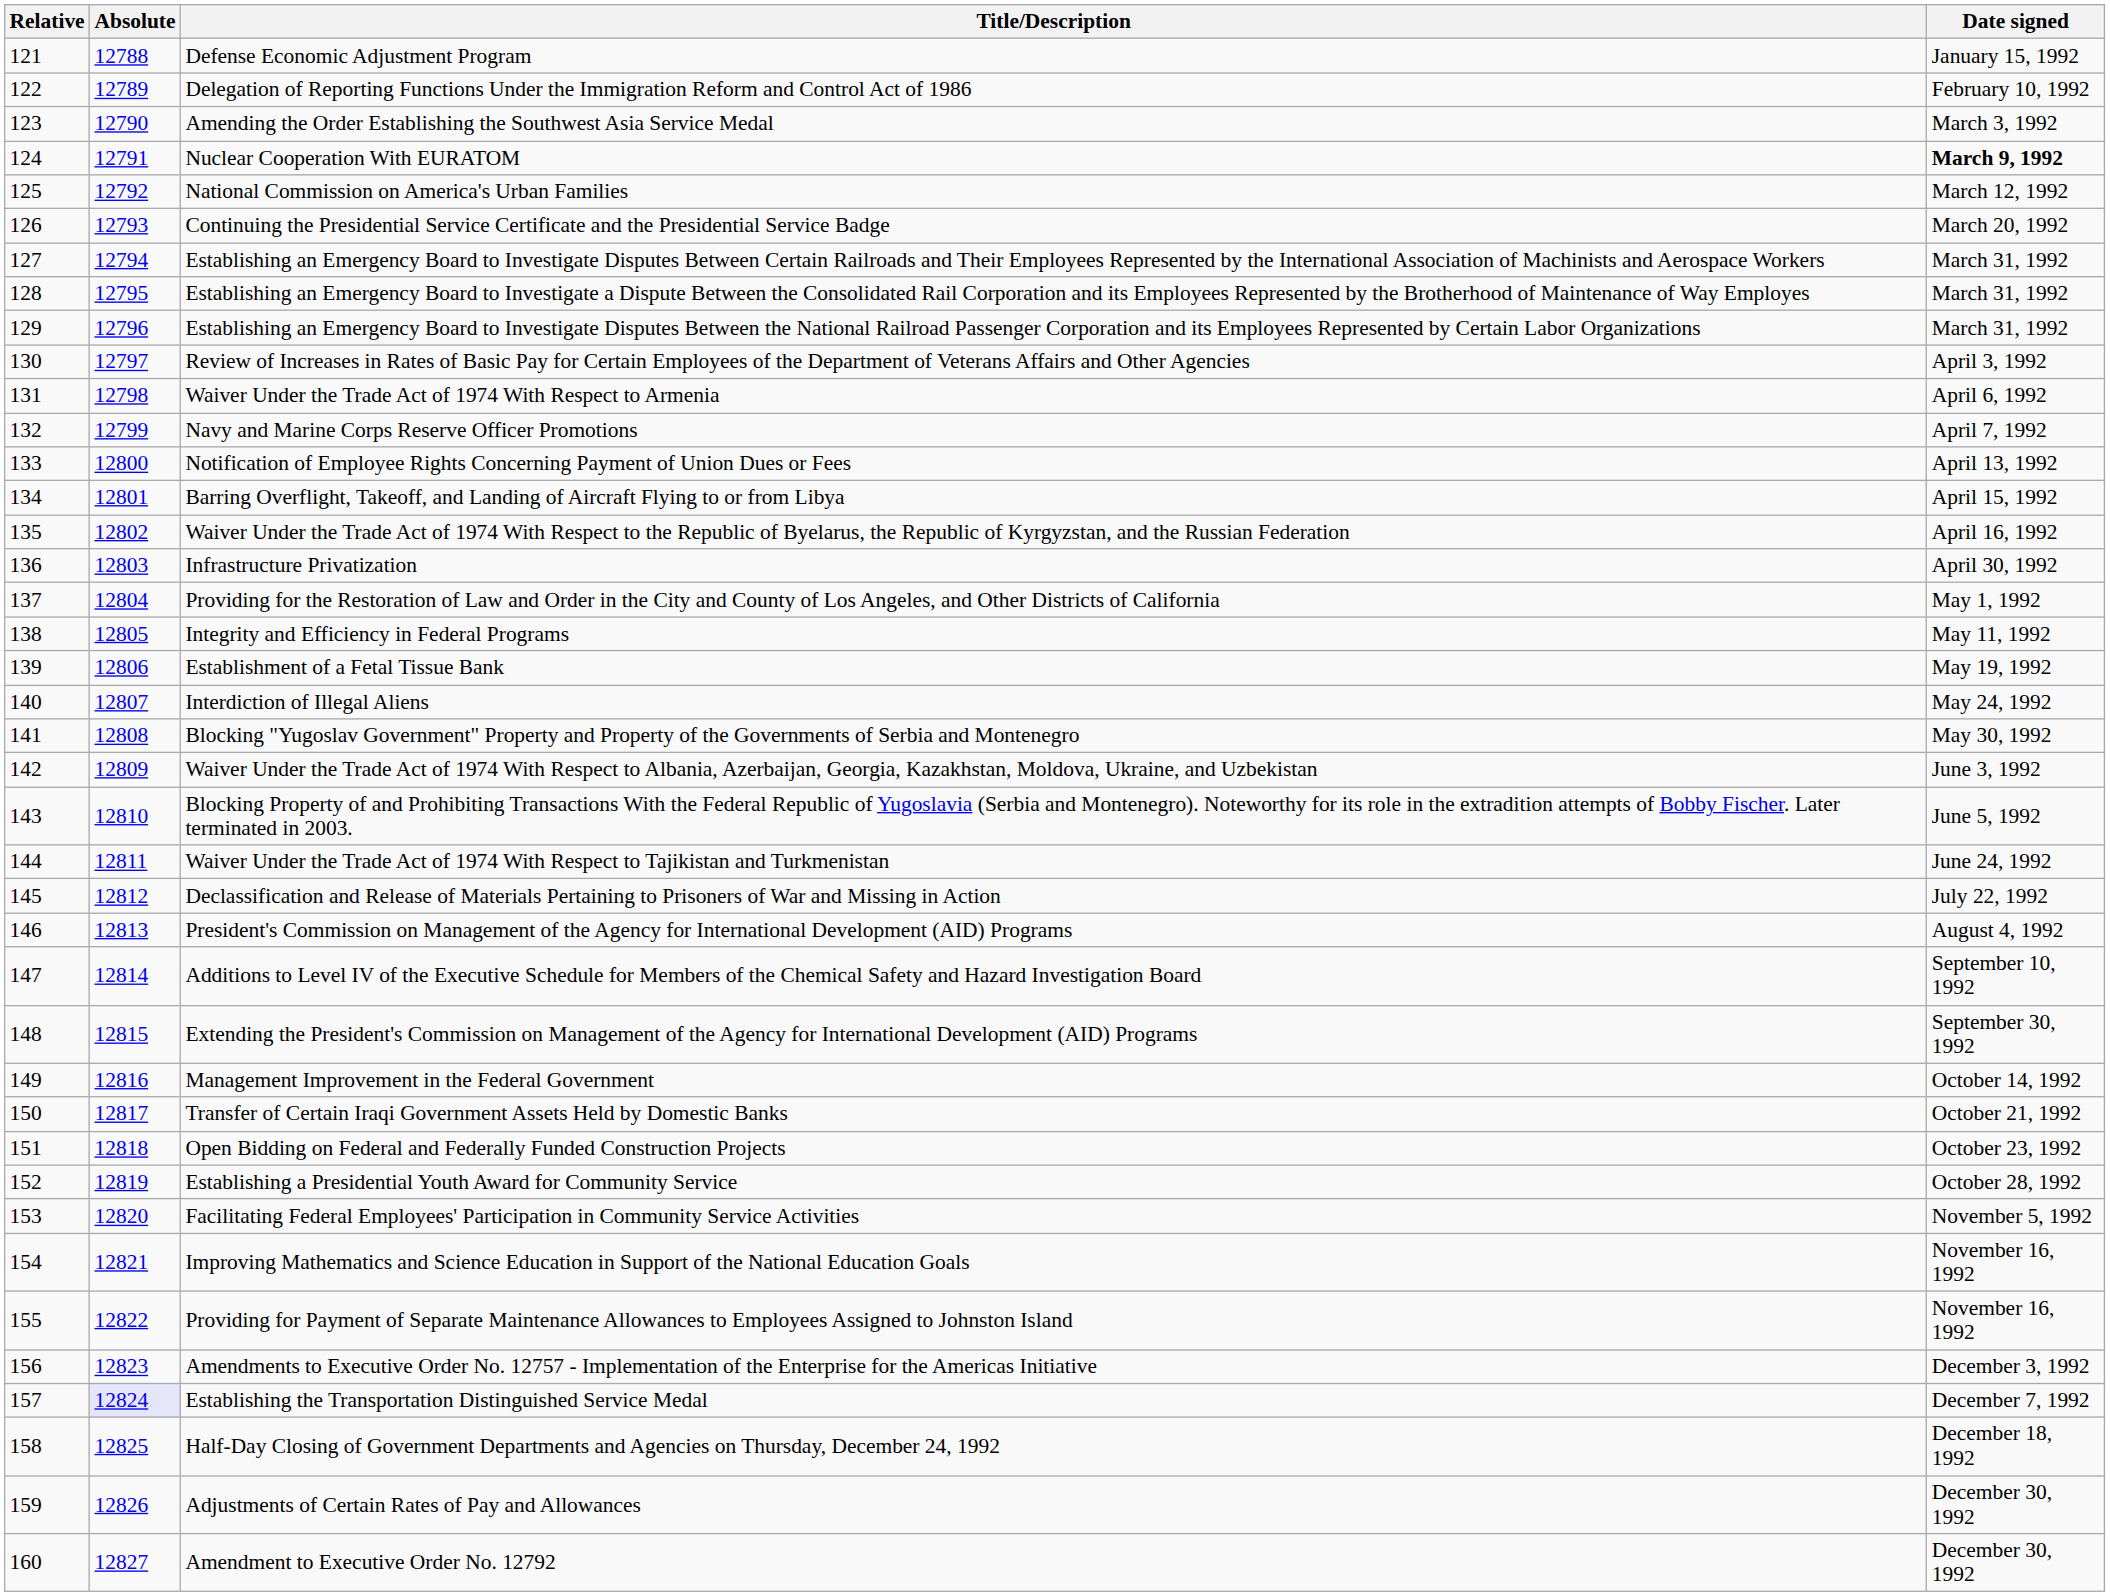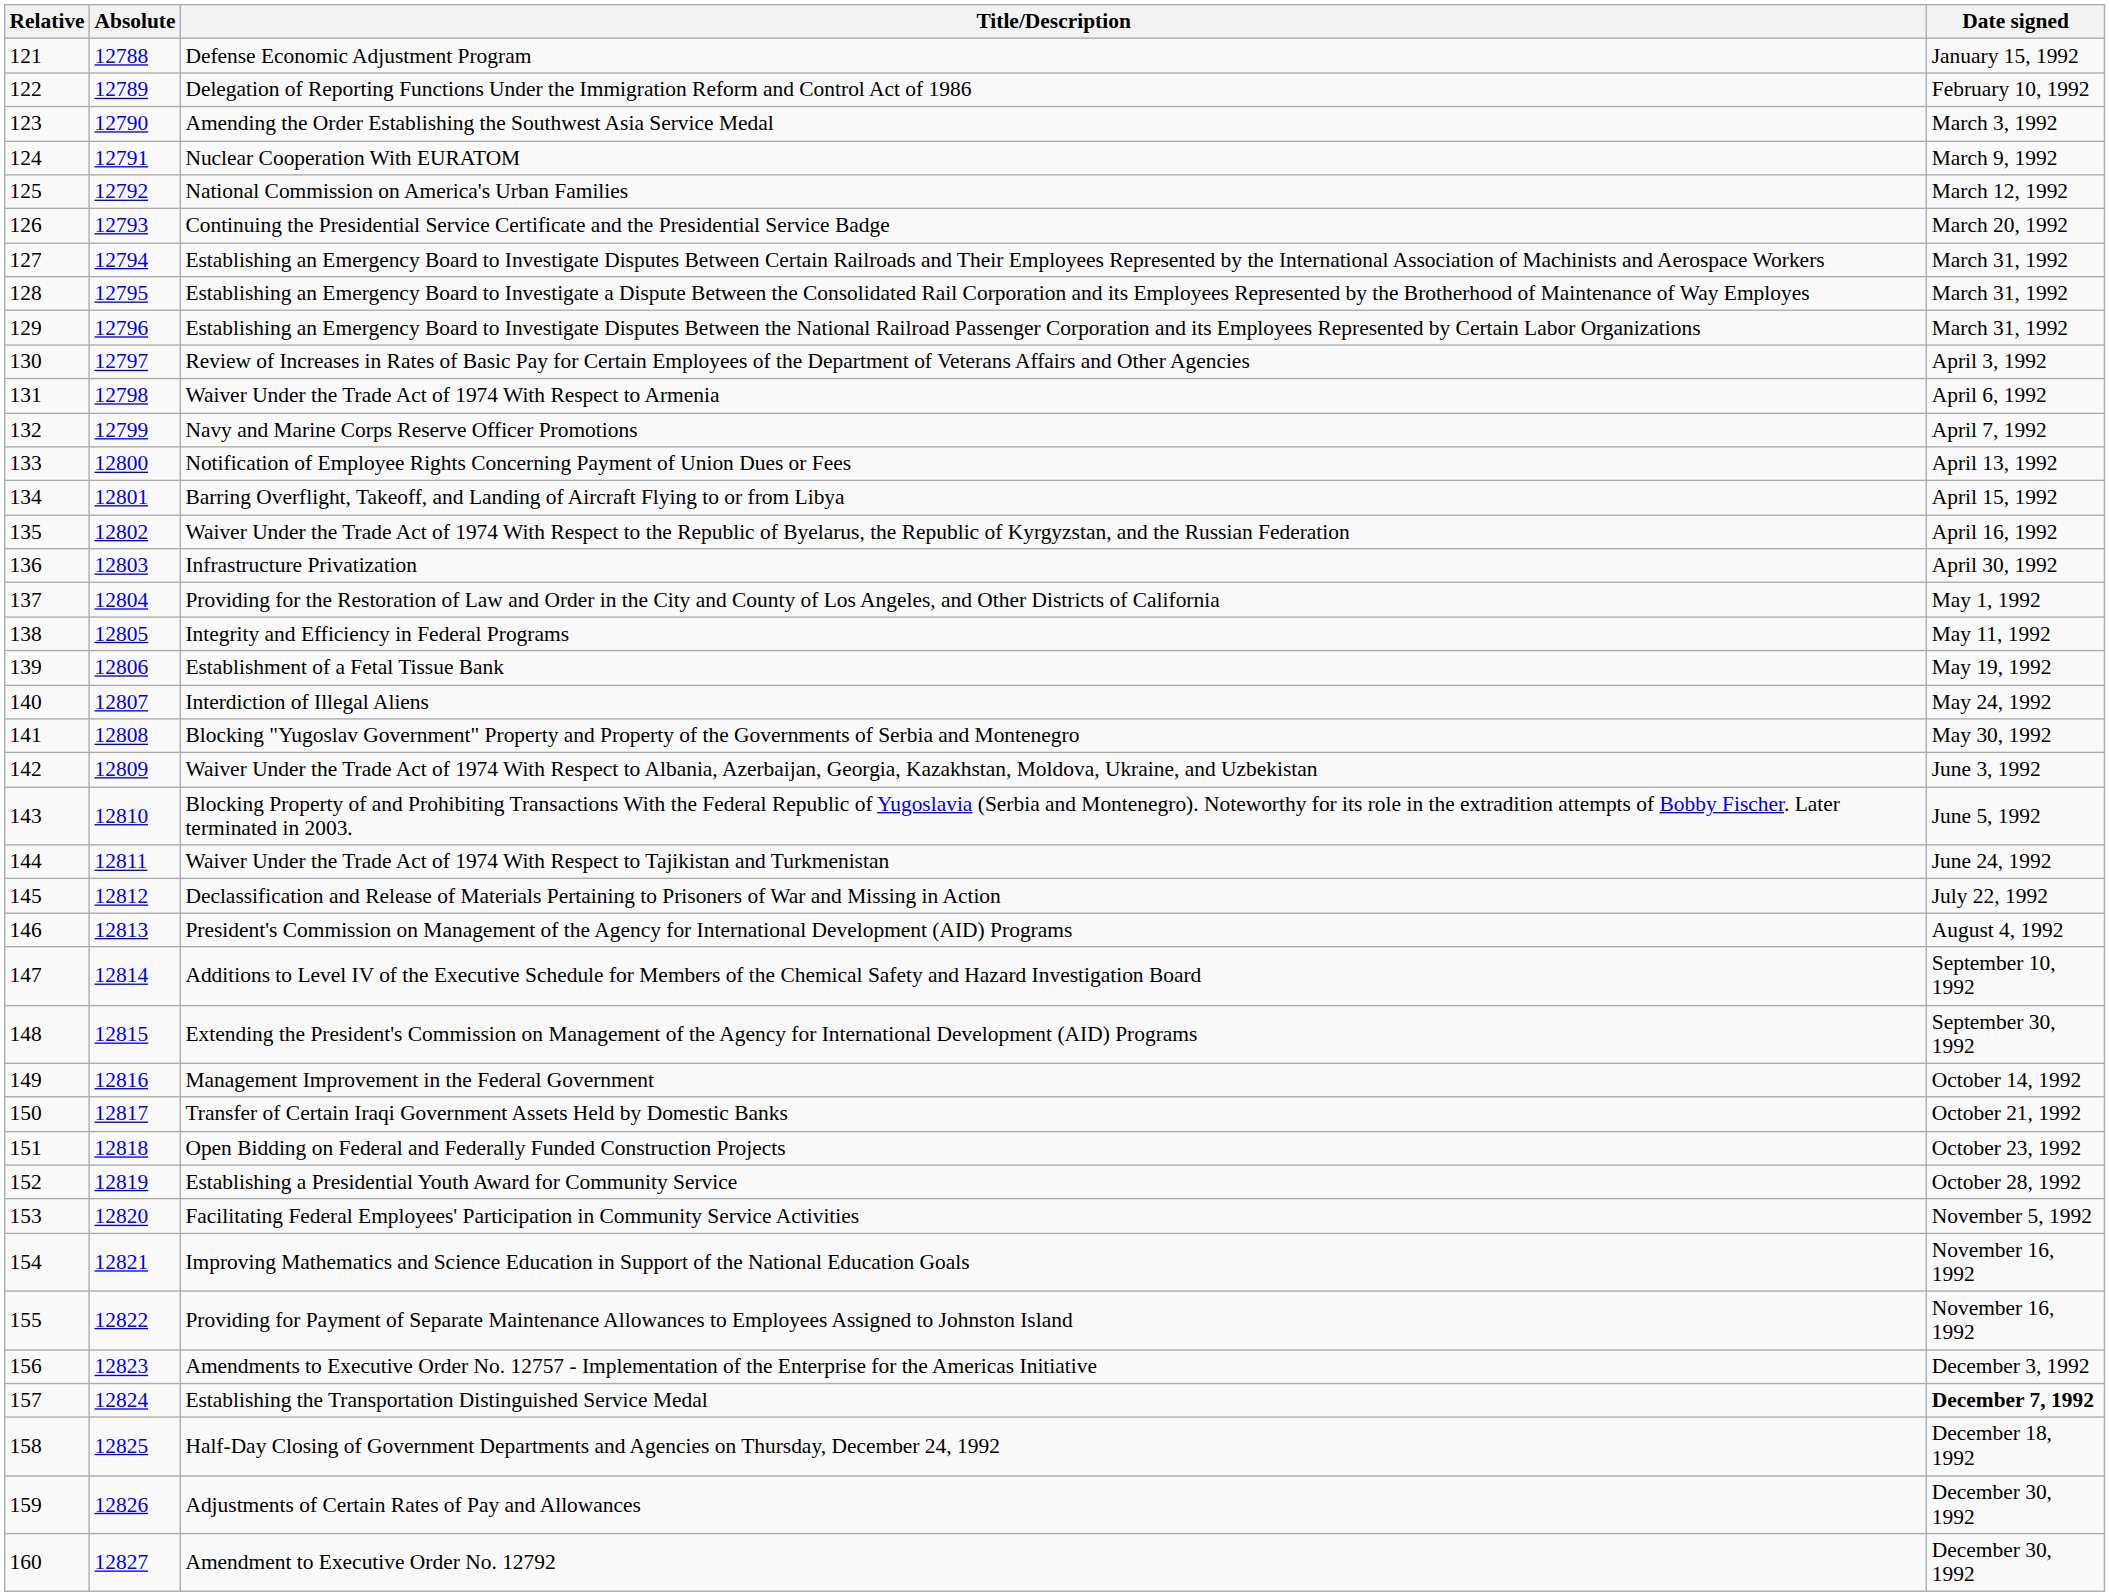(1997, 157) bold -> (1995, 157) normal
(121, 1400) lavender background -> (121, 1400) no background
(2011, 1400) normal -> (2013, 1400) bold
